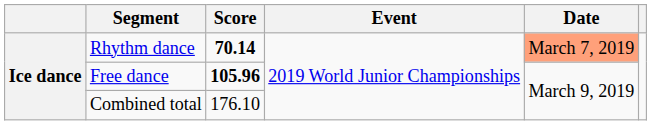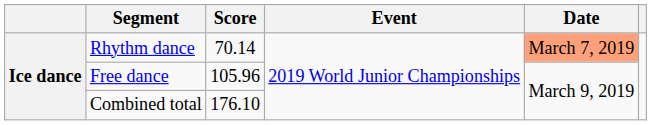(235, 47) bold -> (235, 47) normal
(235, 76) bold -> (235, 76) normal
